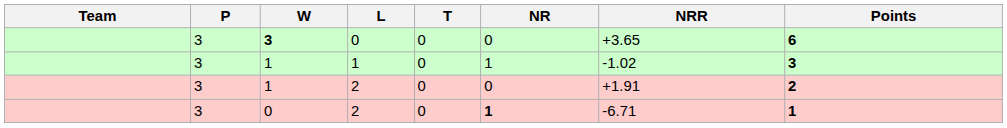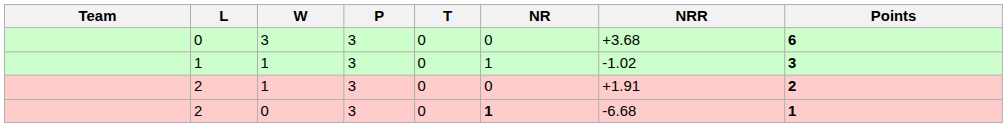columns swapped: (226, 16) <-> (381, 16)
(268, 39) bold -> (265, 39) normal
(621, 39) +3.65 -> (621, 39) +3.68
(619, 110) -6.71 -> (619, 110) -6.68
